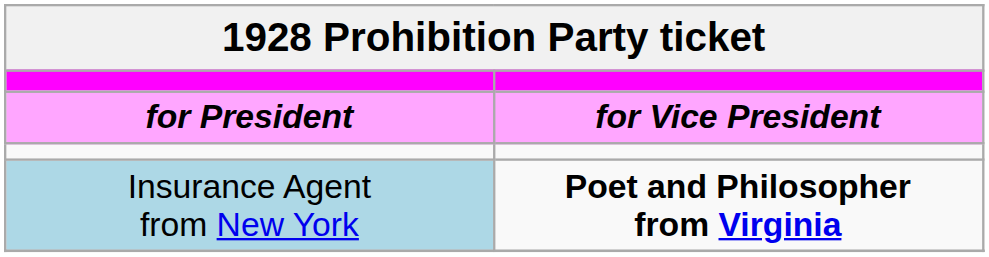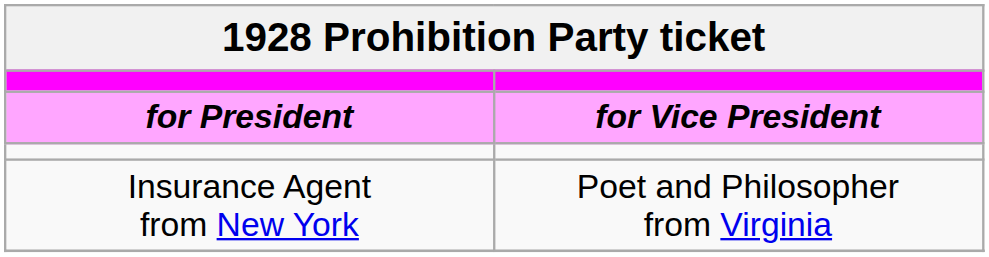(249, 205) lightblue background -> (249, 205) no background
(738, 205) bold -> (738, 205) normal
